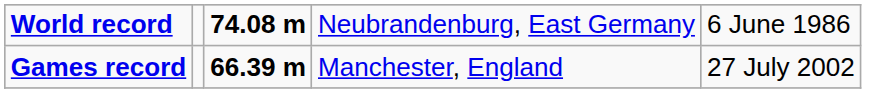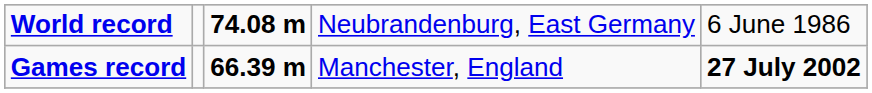(781, 66) normal -> (784, 66) bold
